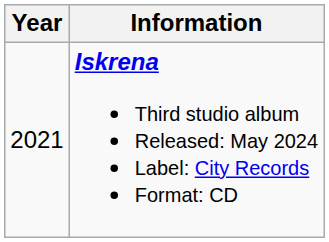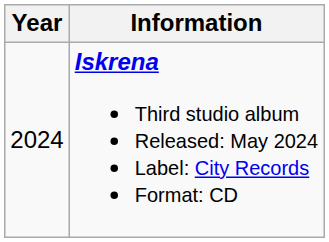(37, 139) 2021 -> (37, 139) 2024
